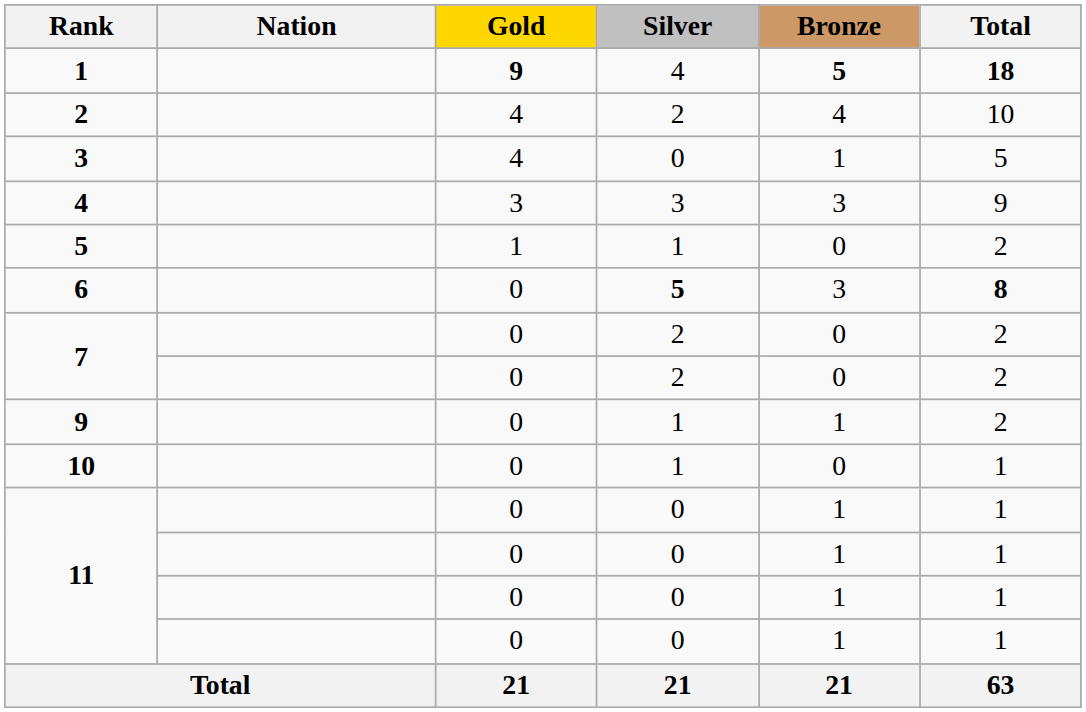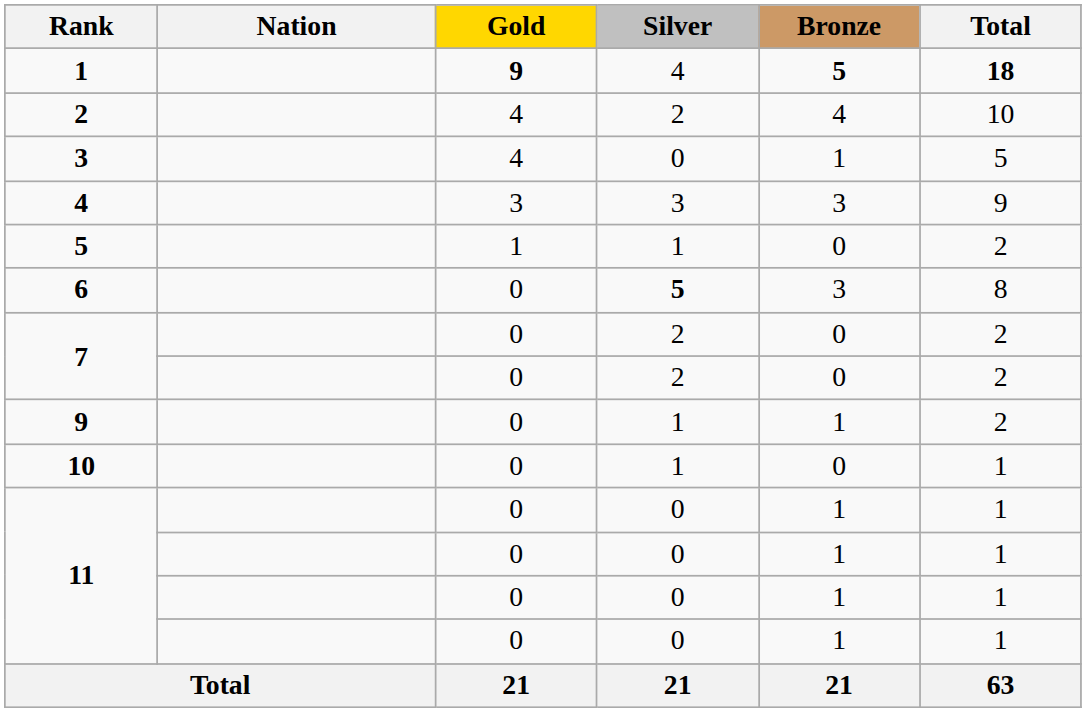(1001, 289) bold -> (1001, 289) normal
